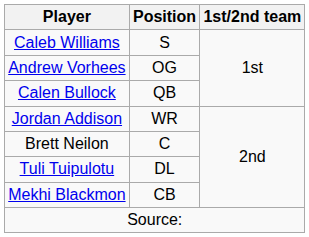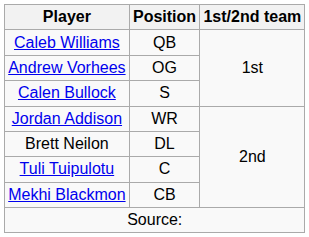(165, 42) S -> (165, 42) QB
(165, 93) QB -> (165, 93) S
(165, 144) C -> (165, 144) DL
(165, 169) DL -> (165, 169) C
